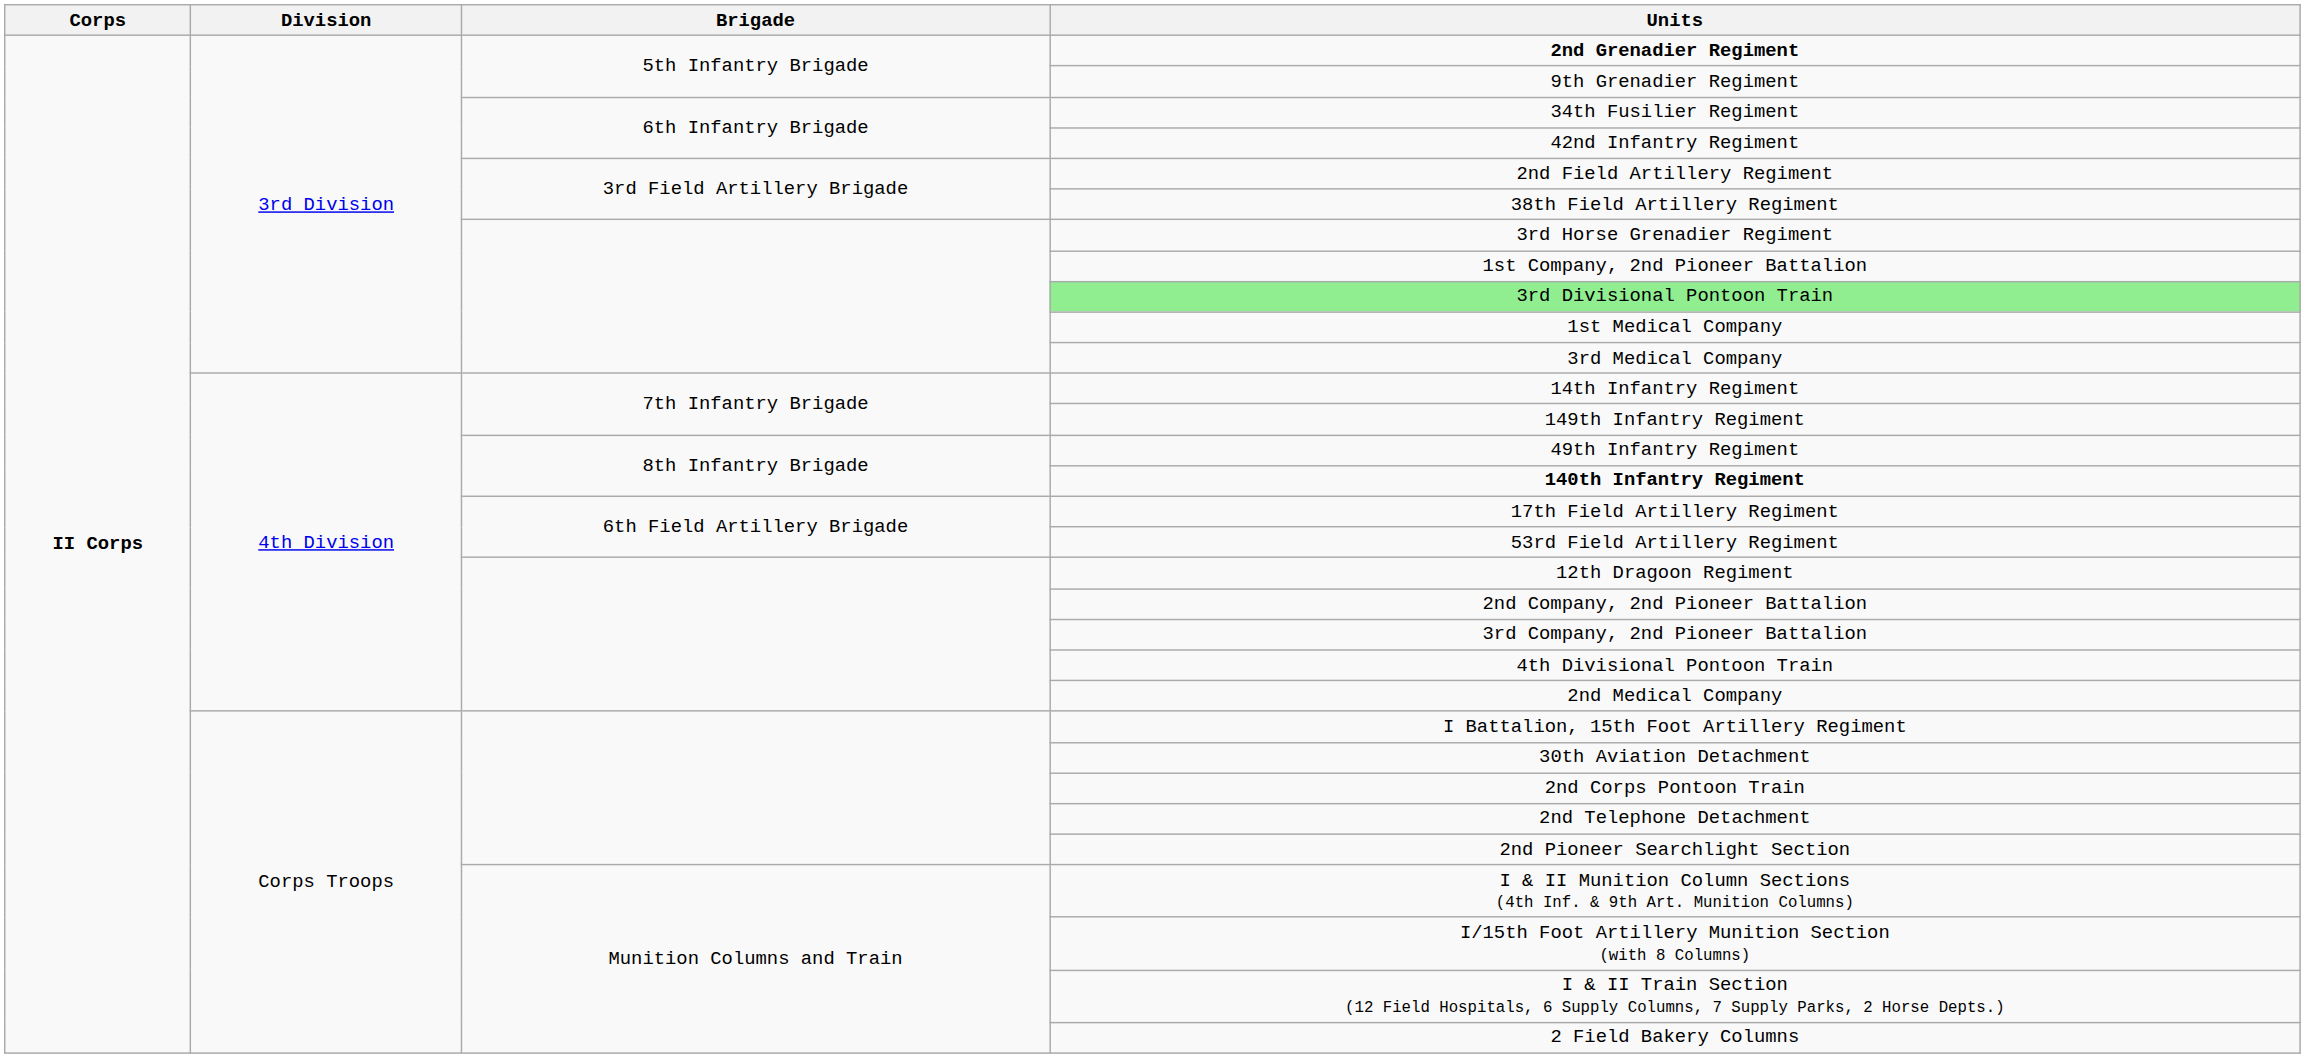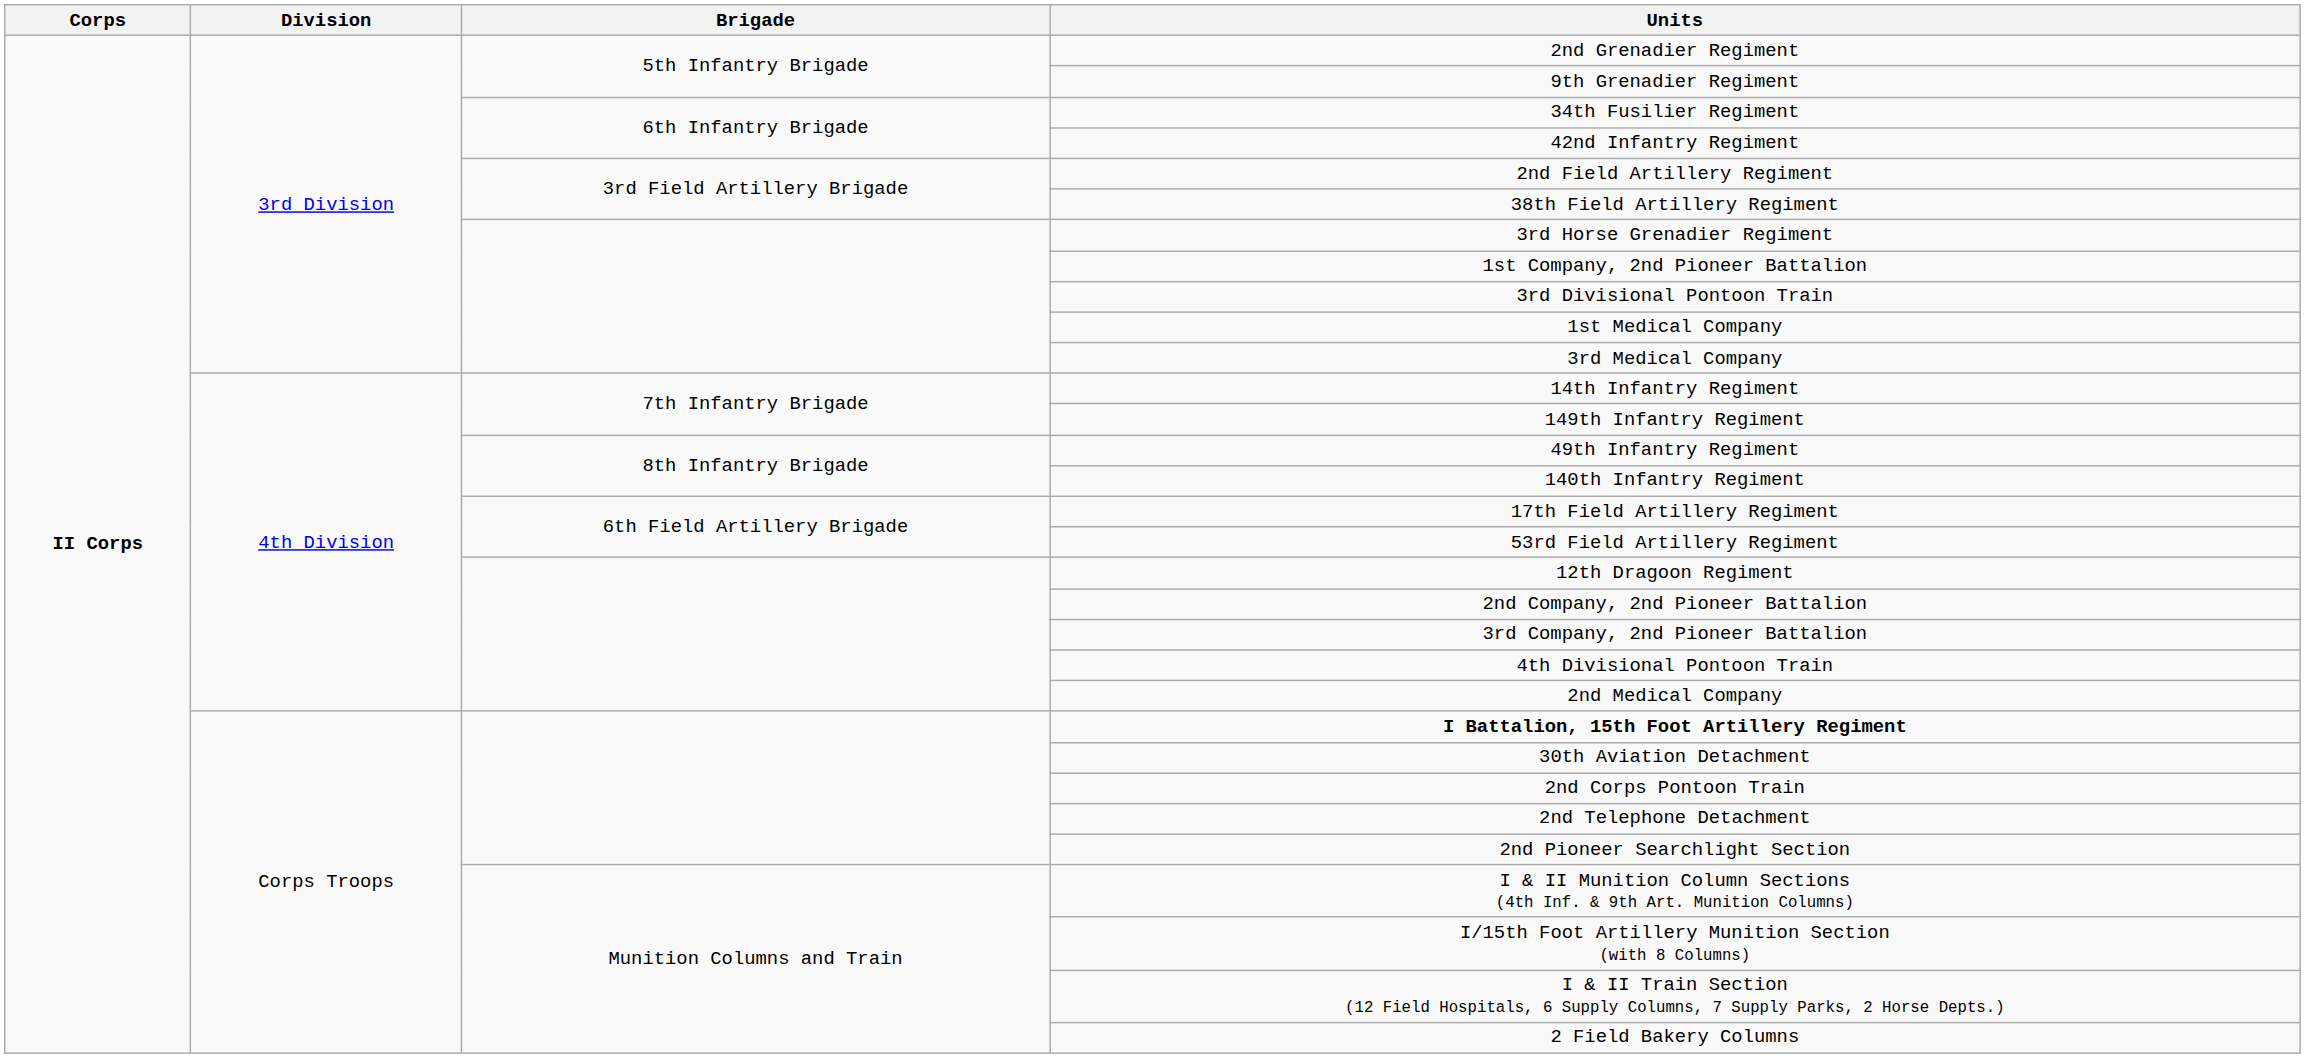(1675, 51) bold -> (1675, 51) normal
(1675, 297) lightgreen background -> (1675, 297) no background
(1675, 481) bold -> (1675, 481) normal
(1675, 727) normal -> (1675, 727) bold
